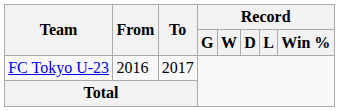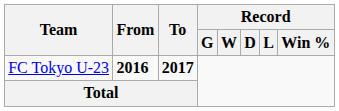(132, 67) normal -> (132, 67) bold
(178, 67) normal -> (178, 67) bold
